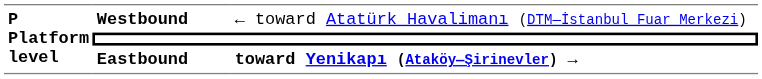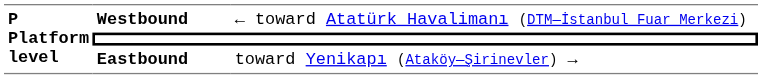(406, 59) bold -> (406, 59) normal
